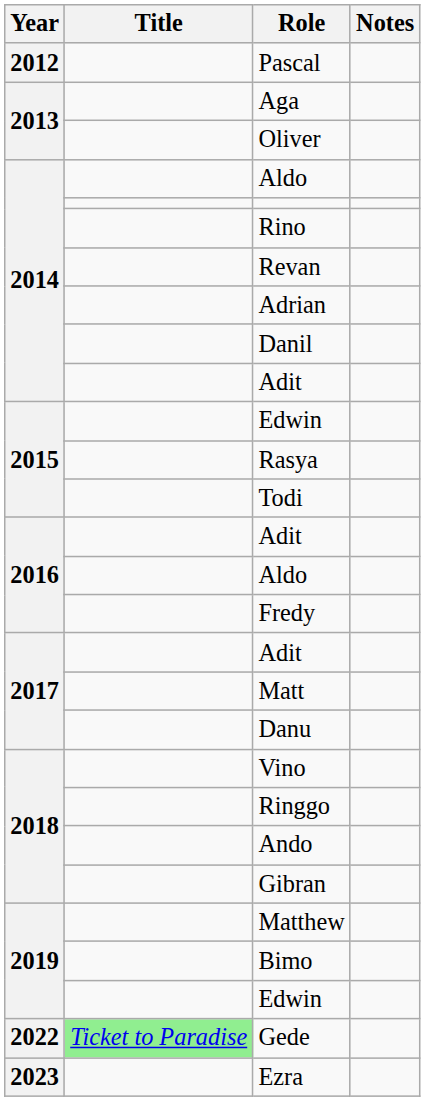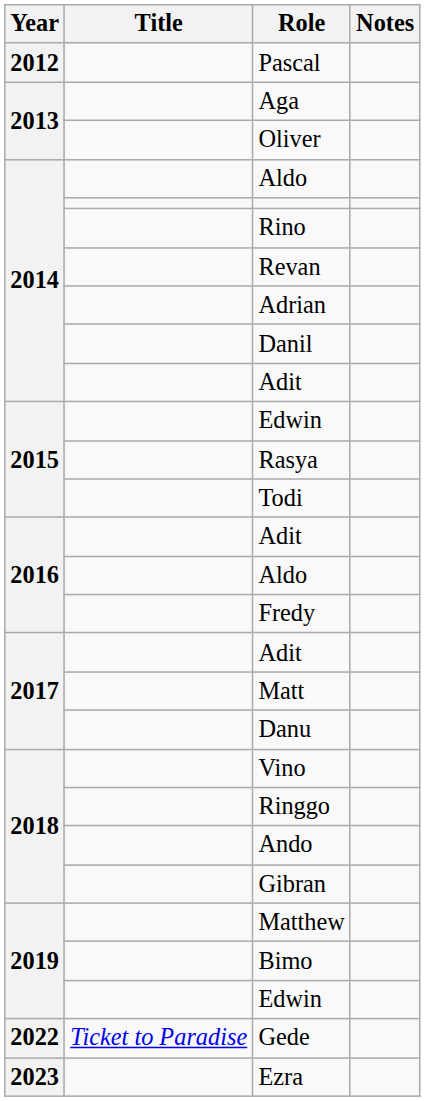(159, 1037) lightgreen background -> (159, 1037) no background
